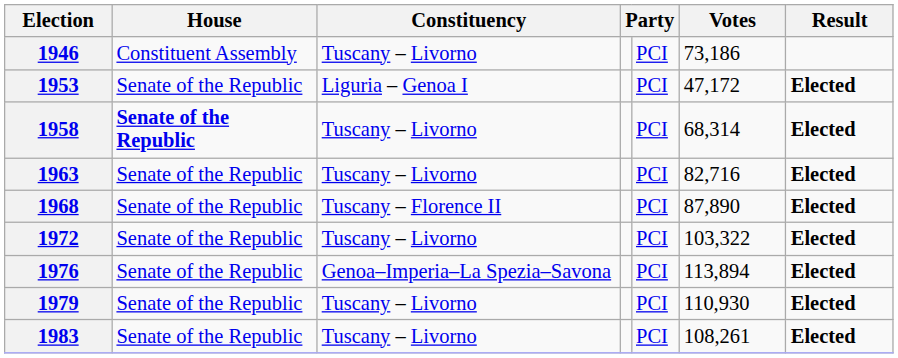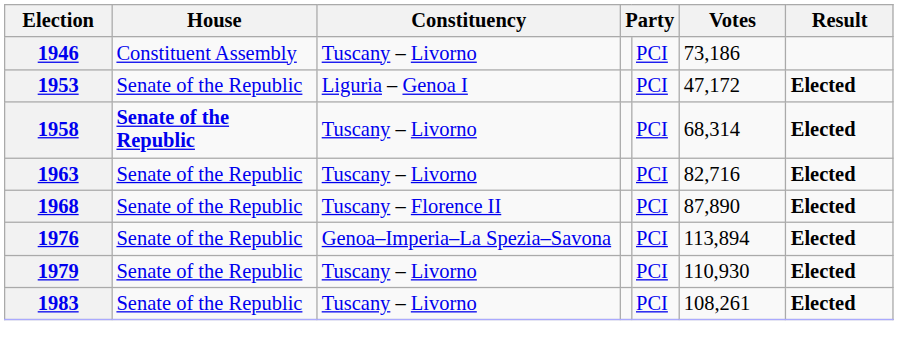- row: (58, 238)
